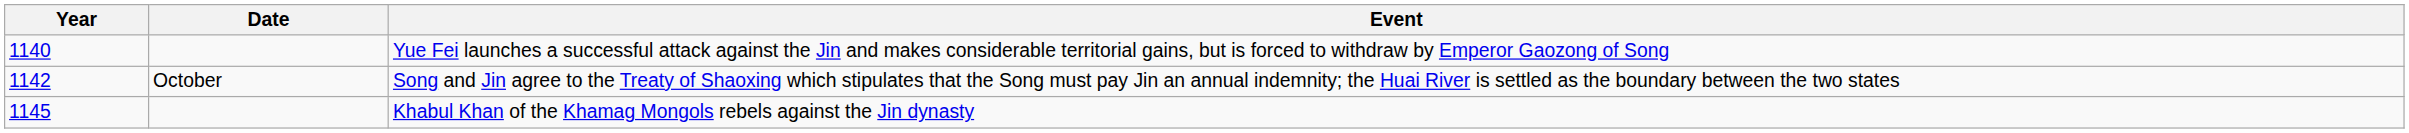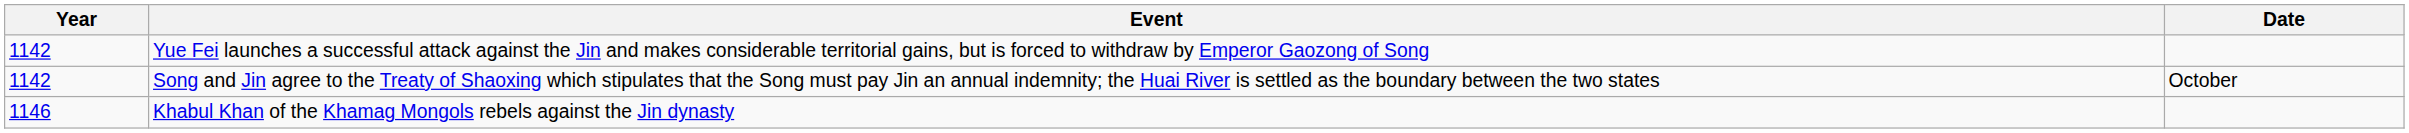columns swapped: (269, 19) <-> (1396, 19)
(30, 50) 1140 -> (30, 50) 1142
(30, 111) 1145 -> (30, 111) 1146
